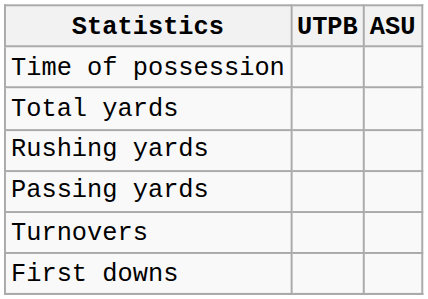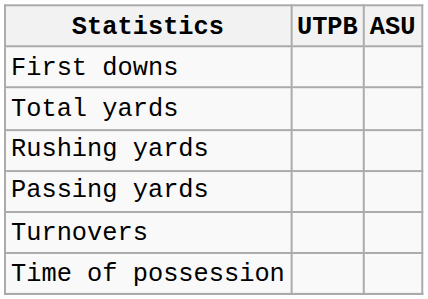rows swapped: (95, 274) <-> (148, 67)
